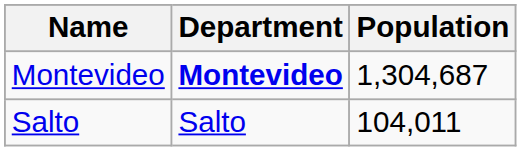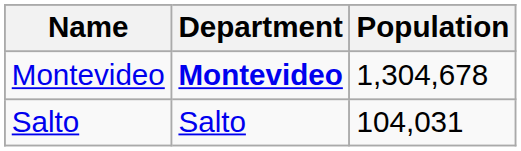(422, 74) 1,304,687 -> (422, 74) 1,304,678
(409, 121) 104,011 -> (410, 121) 104,031
